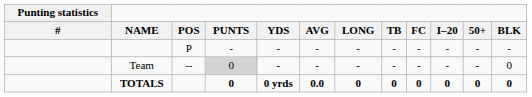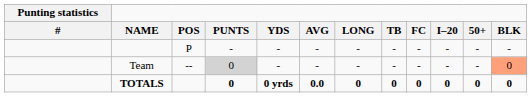(509, 65) no background -> (509, 65) lightsalmon background
